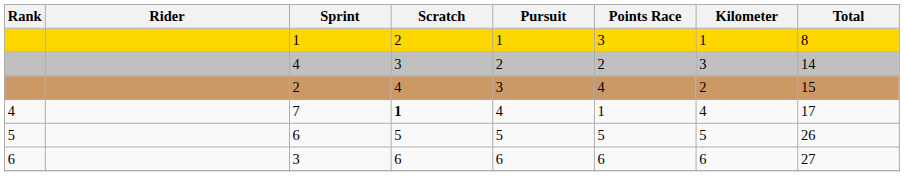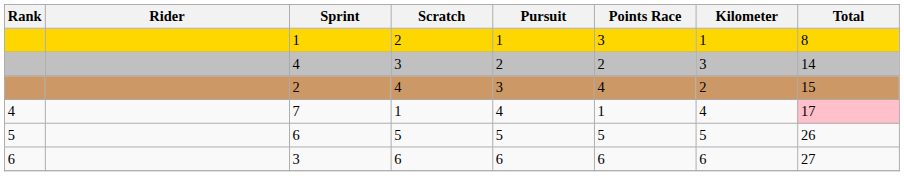(398, 111) bold -> (398, 111) normal
(808, 111) no background -> (808, 111) pink background
